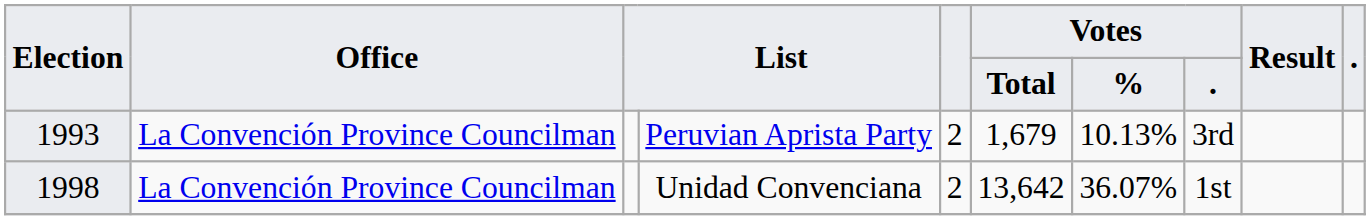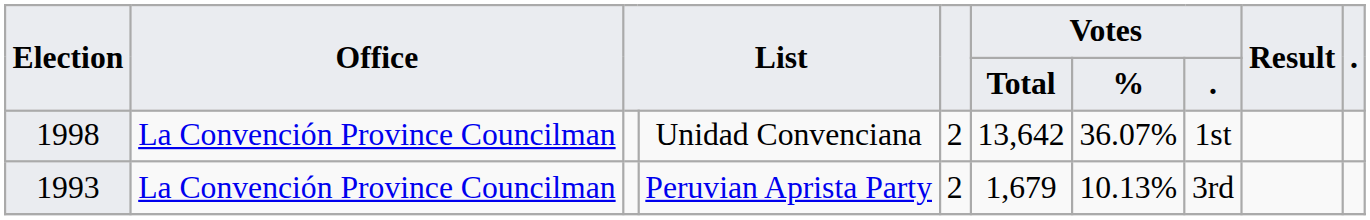rows swapped: (789, 135) <-> (789, 187)
